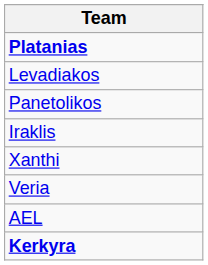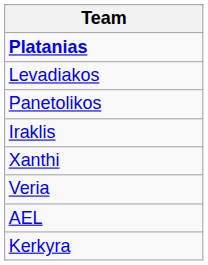(42, 246) bold -> (40, 246) normal
